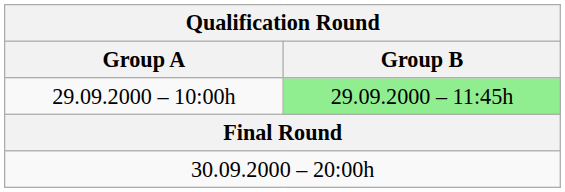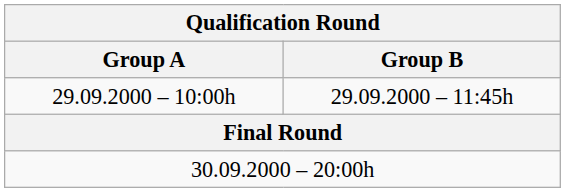(422, 95) lightgreen background -> (422, 95) no background
